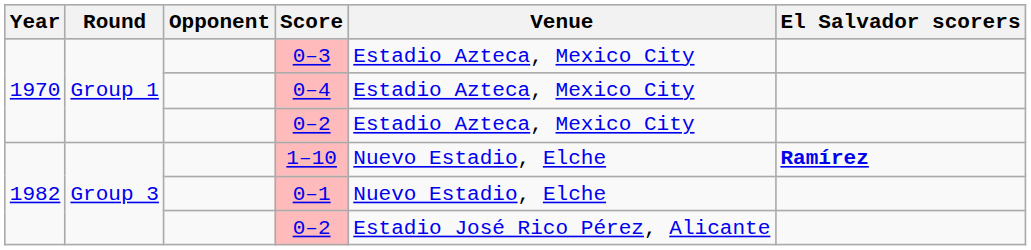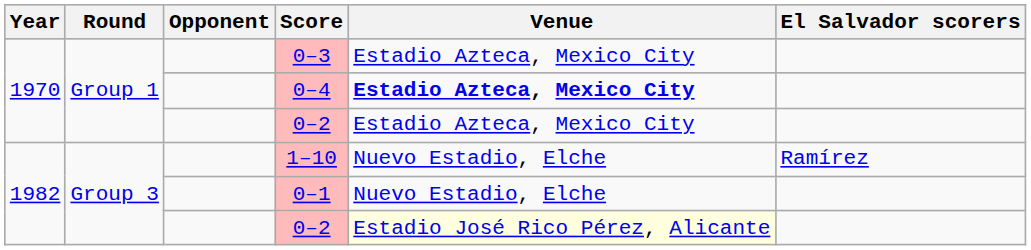(524, 91) normal -> (524, 91) bold
(825, 159) bold -> (825, 159) normal
(562, 228) no background -> (562, 228) lightyellow background
